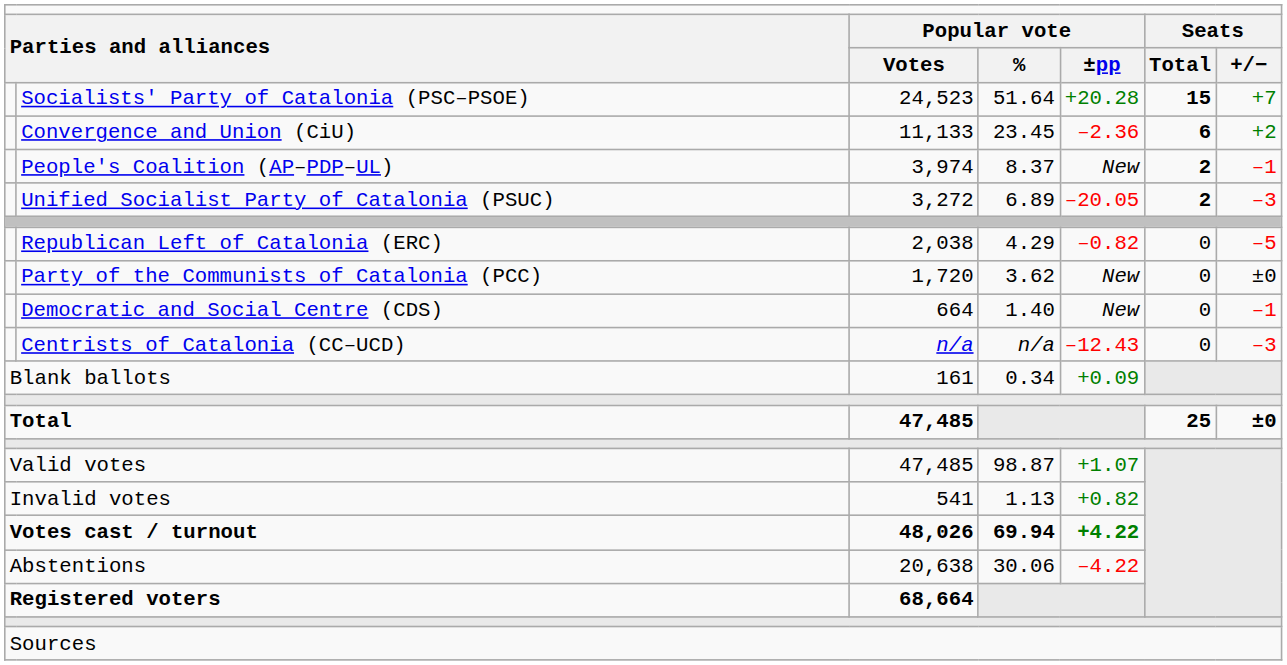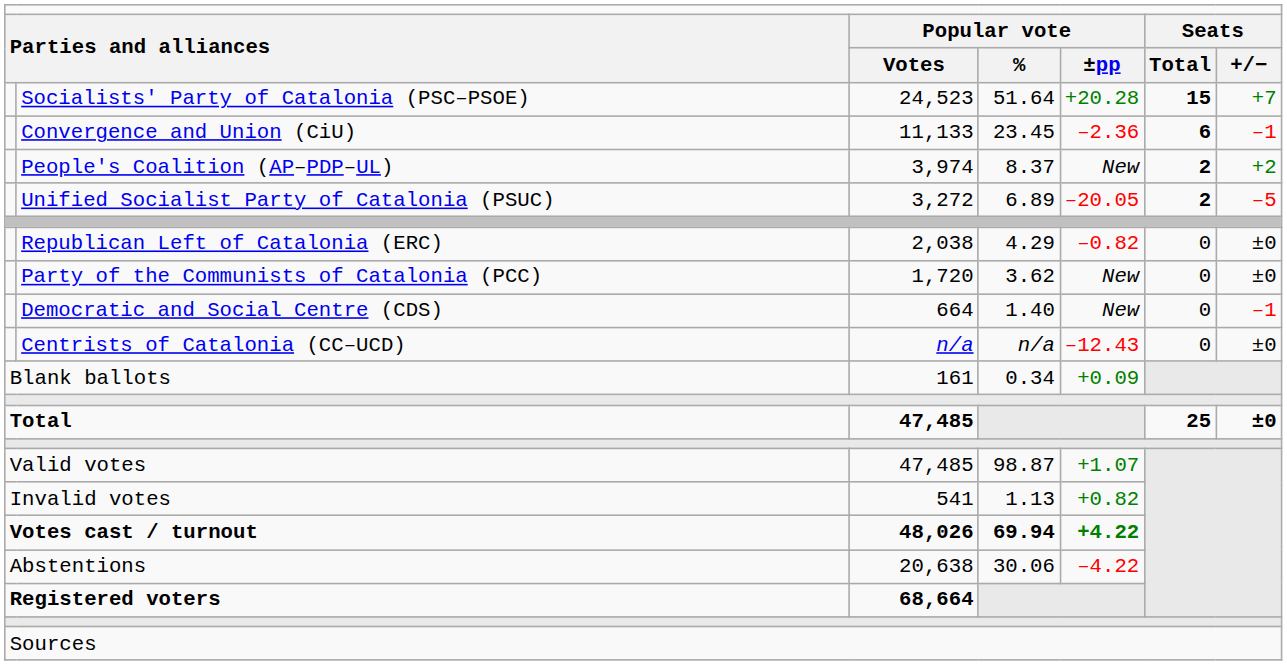(1264, 133) +2 -> (1264, 133) –1
(1264, 166) –1 -> (1264, 166) +2
(1264, 200) –3 -> (1264, 200) –5
(1264, 243) –5 -> (1264, 243) ±0
(1264, 345) –3 -> (1264, 345) ±0
